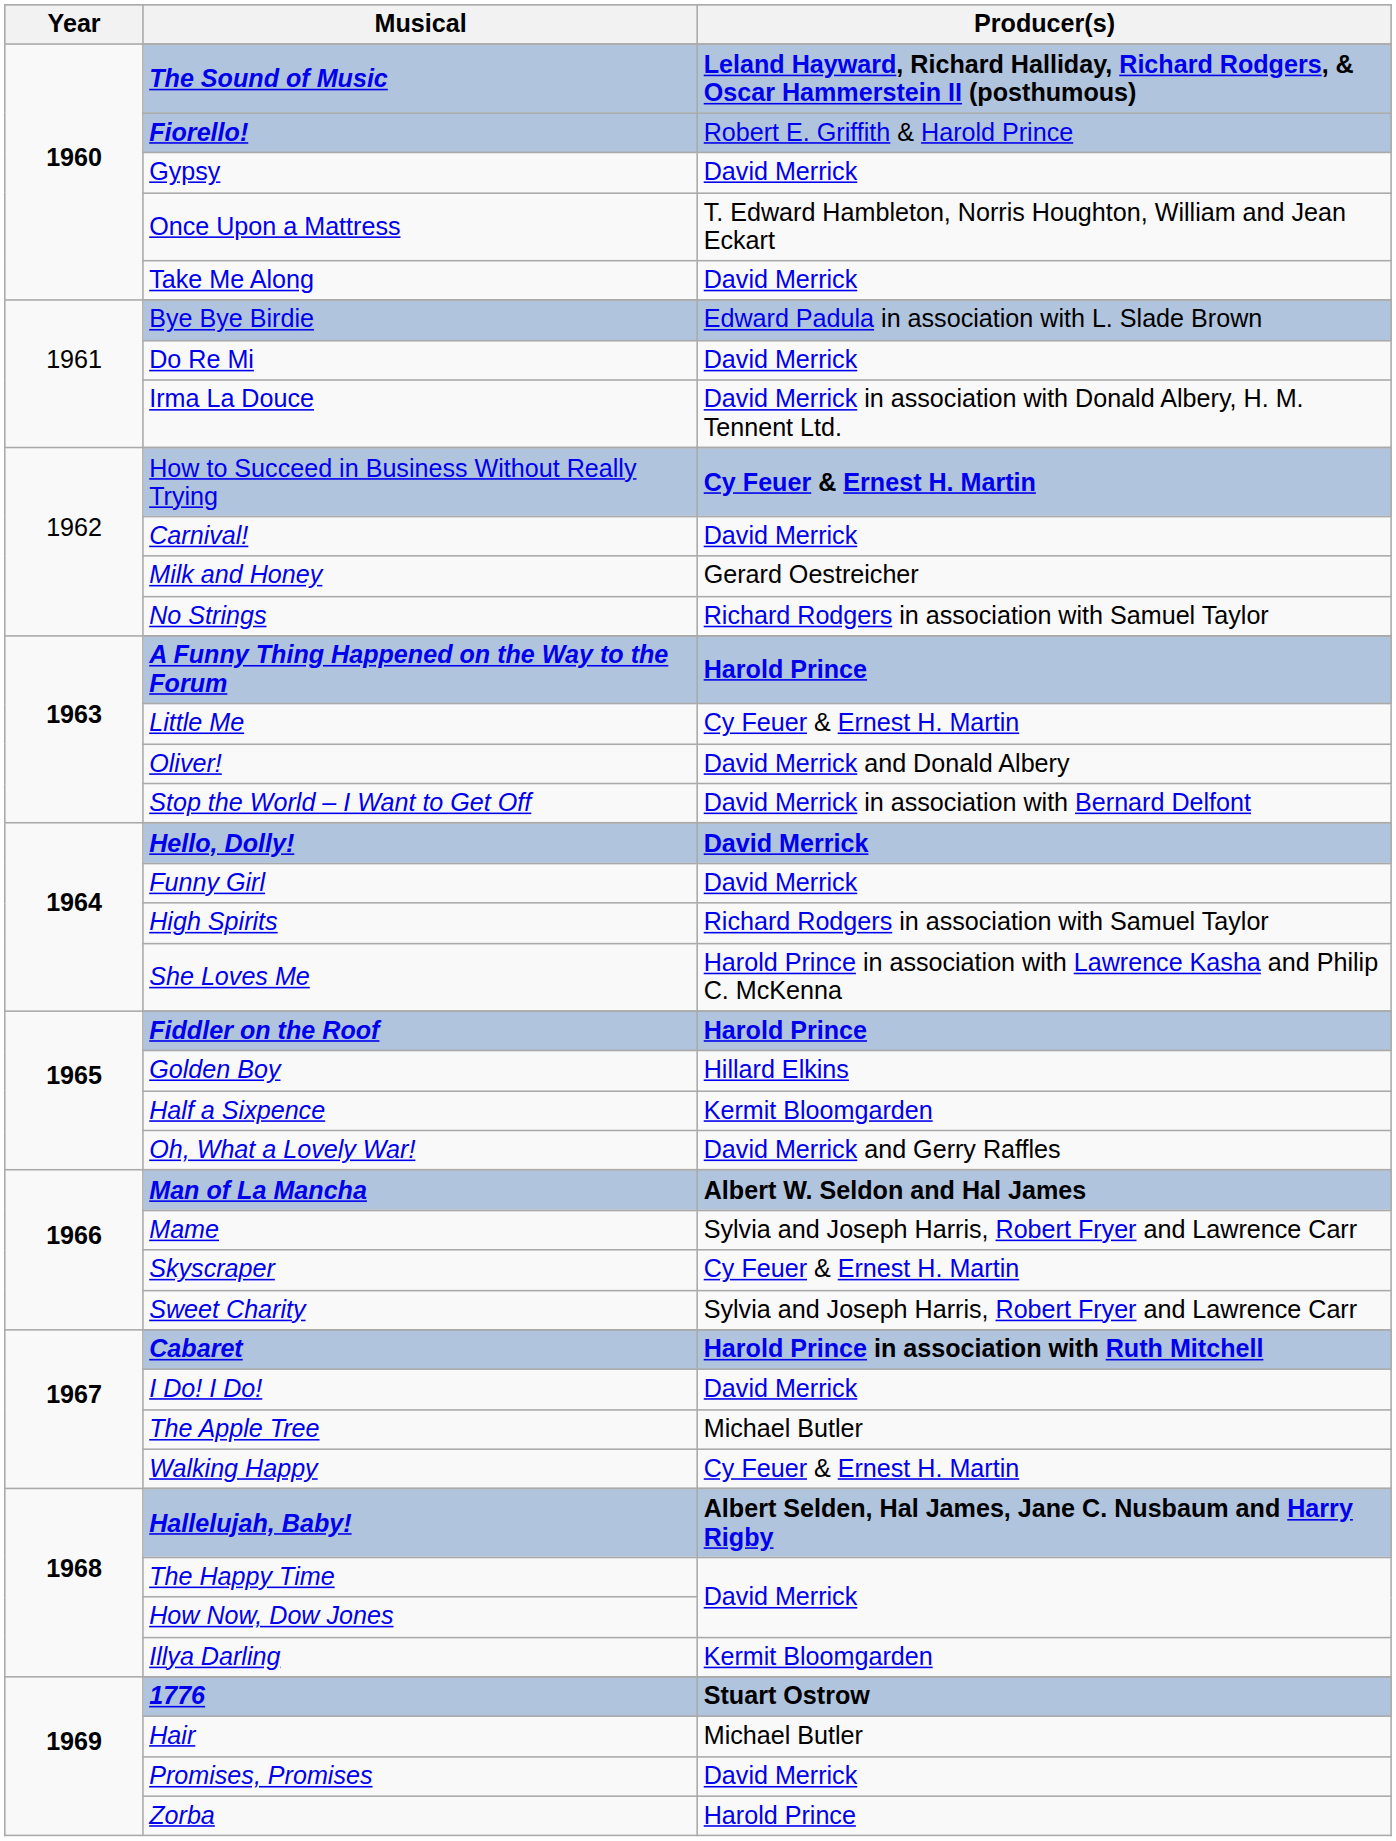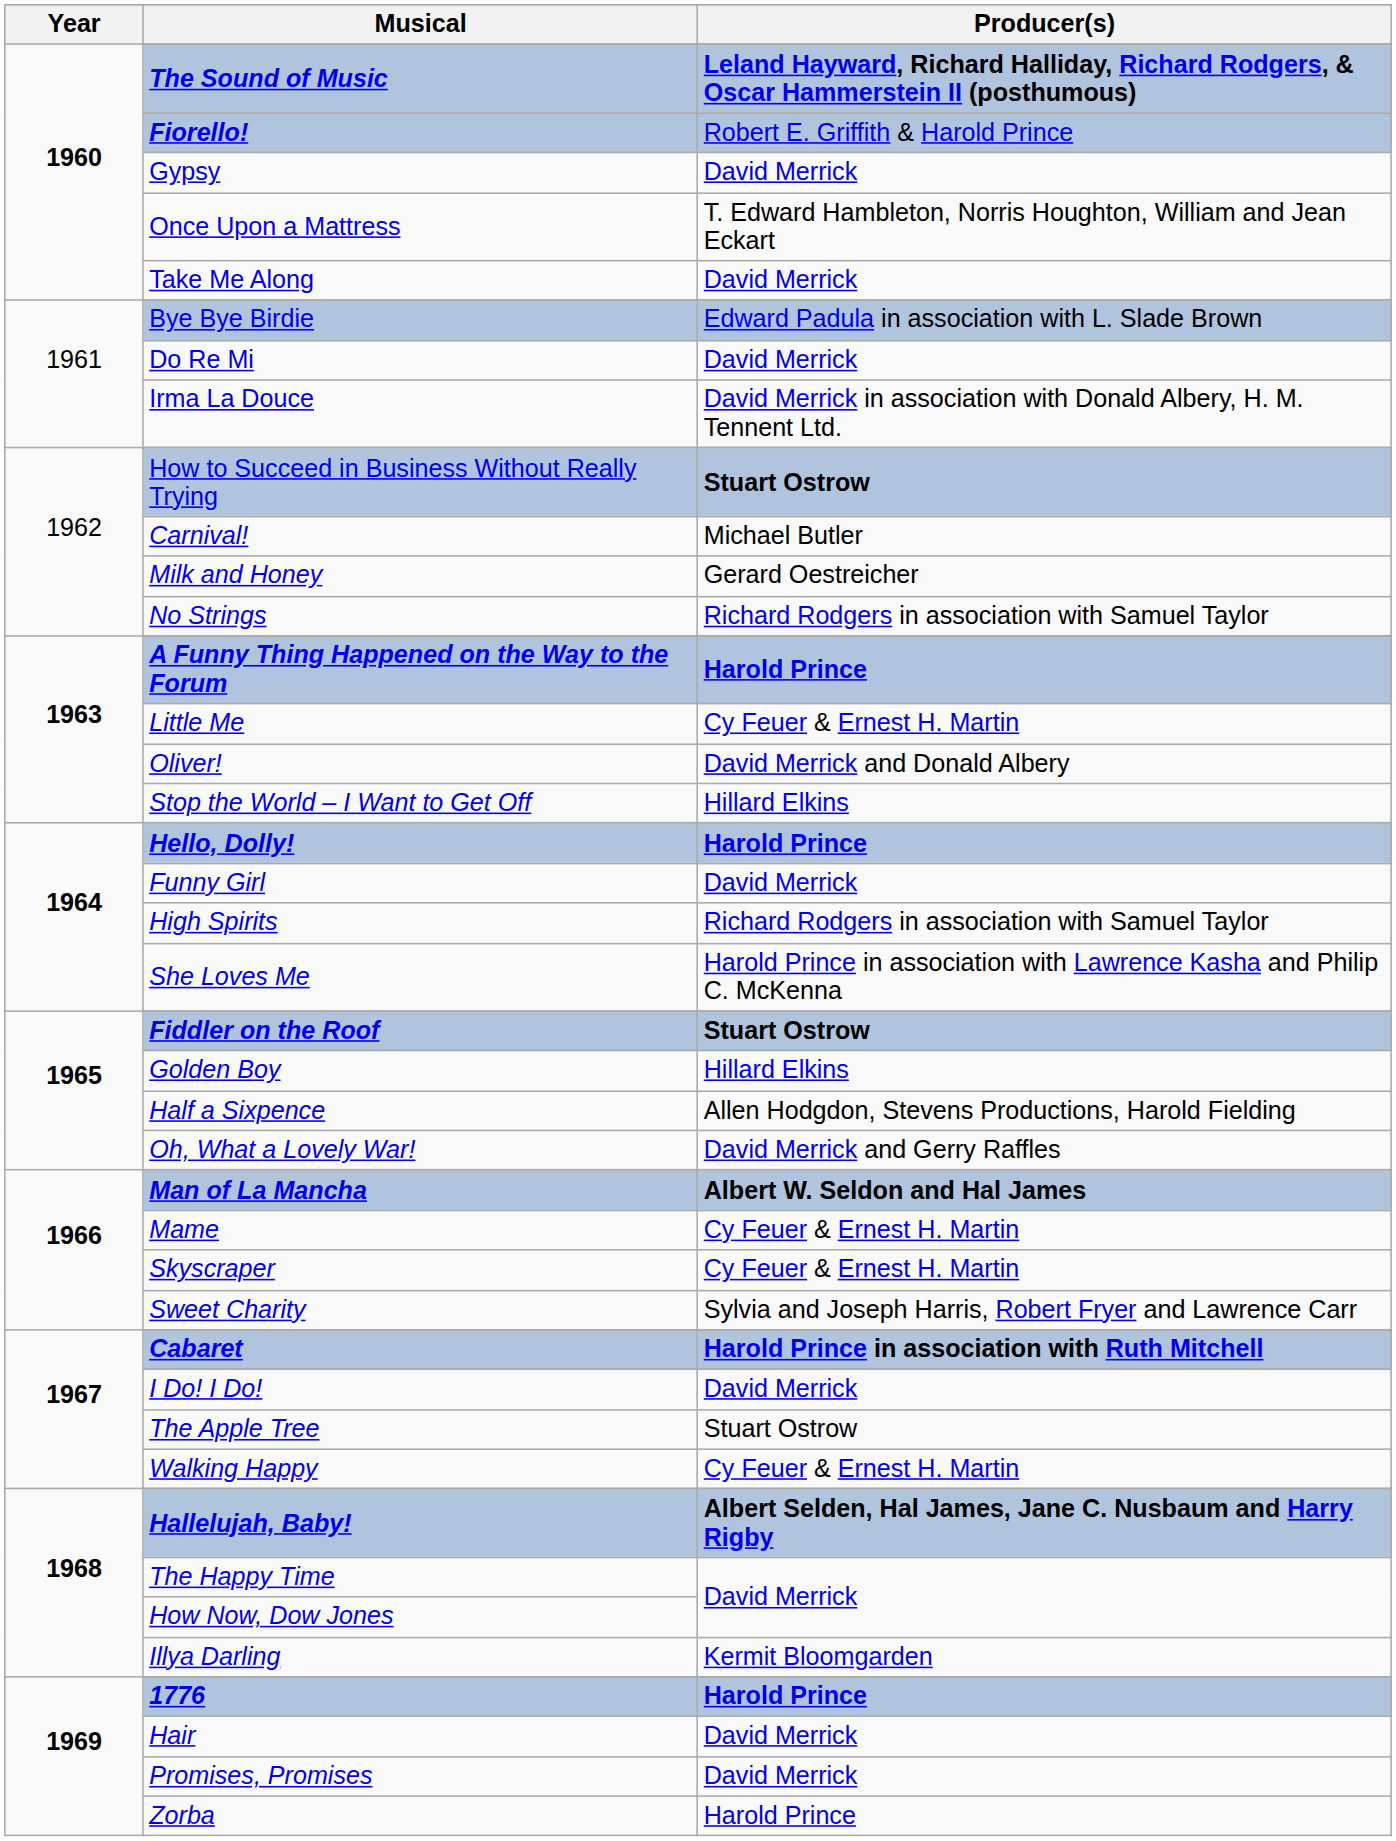(870, 481) Cy Feuer & Ernest H. Martin -> (787, 481) Stuart Ostrow
(780, 535) David Merrick -> (783, 535) Michael Butler
(977, 803) David Merrick in association with Bernard Delfont -> (776, 803) Hillard Elkins
(786, 842) David Merrick -> (785, 842) Harold Prince
(785, 1030) Harold Prince -> (787, 1030) Stuart Ostrow
(818, 1110) Kermit Bloomgarden -> (1000, 1110) Allen Hodgdon, Stevens Productions, Harold Fielding
(1030, 1229) Sylvia and Joseph Harris, Robert Fryer and Lawrence Carr -> (861, 1229) Cy Feuer & Ernest H. Martin
(783, 1428) Michael Butler -> (780, 1428) Stuart Ostrow
(787, 1696) Stuart Ostrow -> (785, 1696) Harold Prince
(783, 1736) Michael Butler -> (780, 1736) David Merrick
